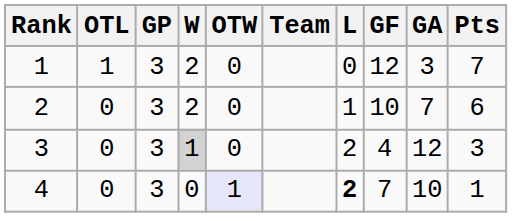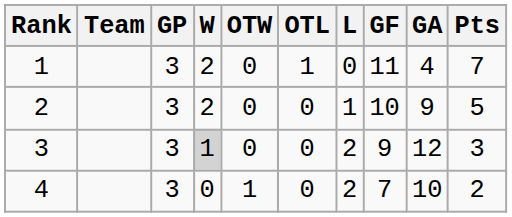columns swapped: (300, 26) <-> (107, 26)
(385, 67) 12 -> (385, 67) 11
(427, 67) 3 -> (427, 67) 4
(427, 108) 7 -> (427, 108) 9
(477, 108) 6 -> (477, 108) 5
(385, 150) 4 -> (385, 150) 9
(234, 191) lavender background -> (250, 191) no background
(350, 191) bold -> (350, 191) normal
(477, 191) 1 -> (477, 191) 2
